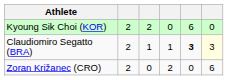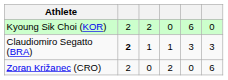(128, 48) normal -> (128, 48) bold
(191, 48) bold -> (191, 48) normal
(212, 48) lightyellow background -> (212, 48) no background
